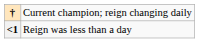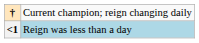(77, 29) no background -> (77, 29) lightblue background
